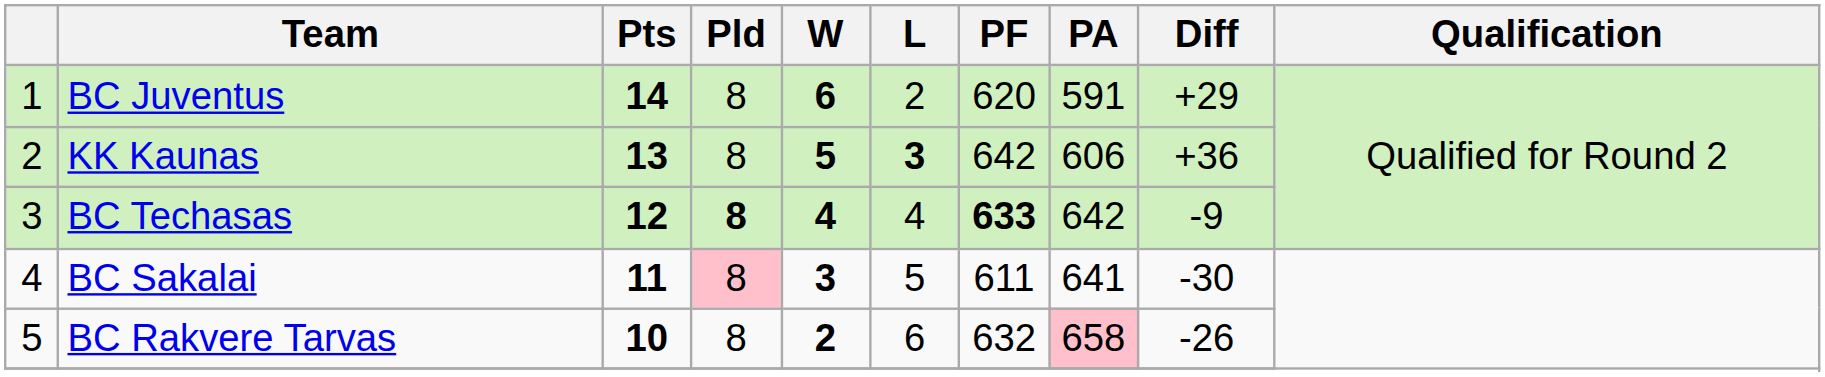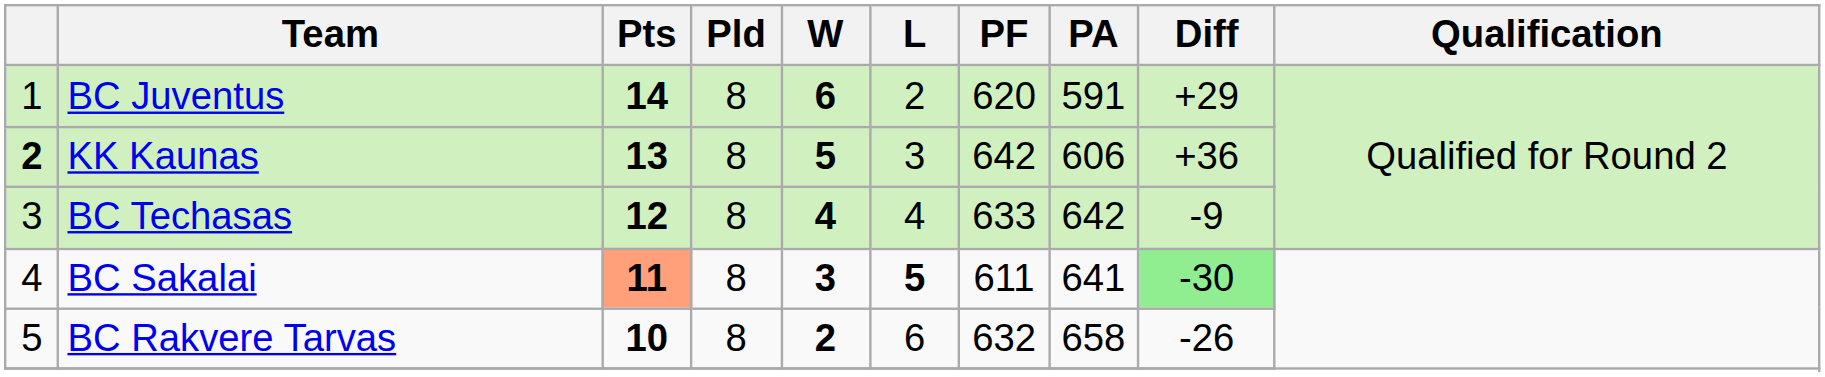(32, 156) normal -> (32, 156) bold
(915, 156) bold -> (915, 156) normal
(736, 216) bold -> (736, 216) normal
(1004, 216) bold -> (1004, 216) normal
(647, 277) no background -> (647, 277) lightsalmon background
(736, 277) pink background -> (736, 277) no background
(915, 277) normal -> (915, 277) bold
(1207, 277) no background -> (1207, 277) lightgreen background
(1093, 338) pink background -> (1093, 338) no background
